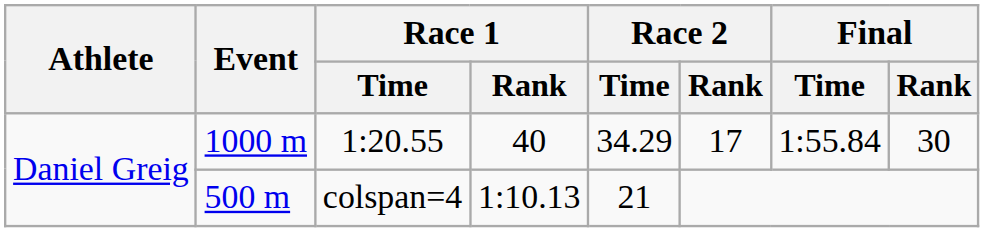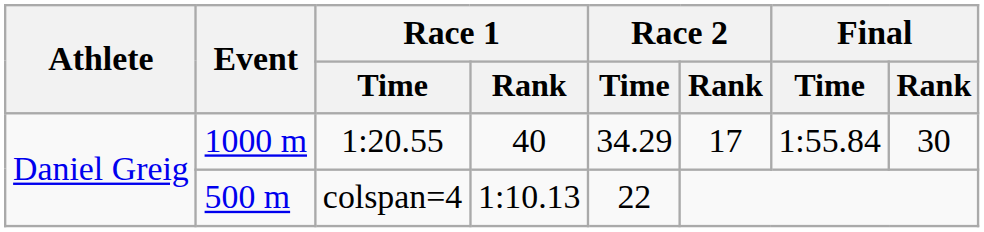(634, 197) 21 -> (634, 197) 22
